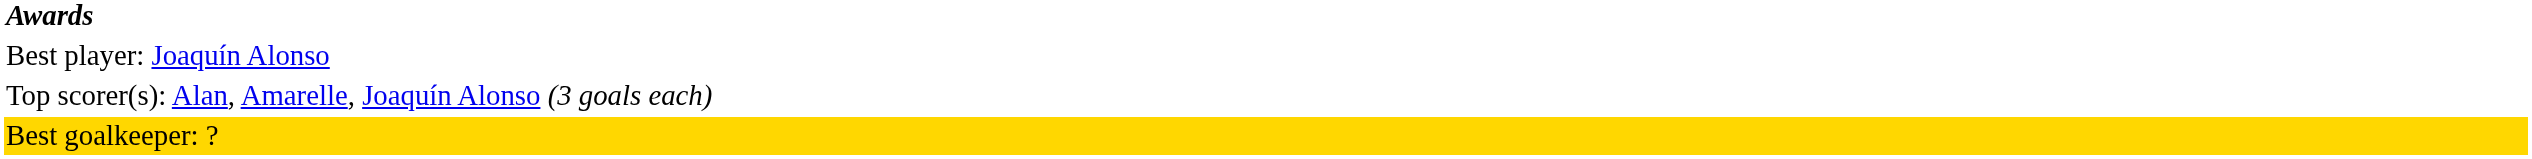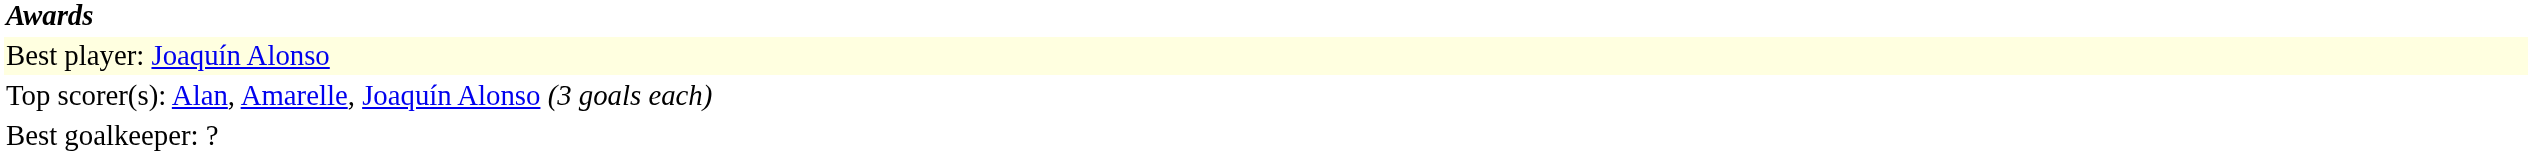(168, 55) no background -> (168, 55) lightyellow background
(112, 135) gold background -> (112, 135) no background
